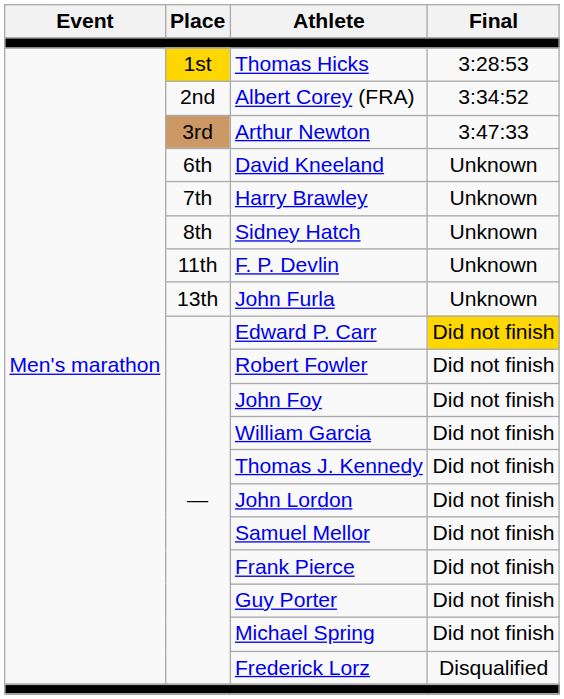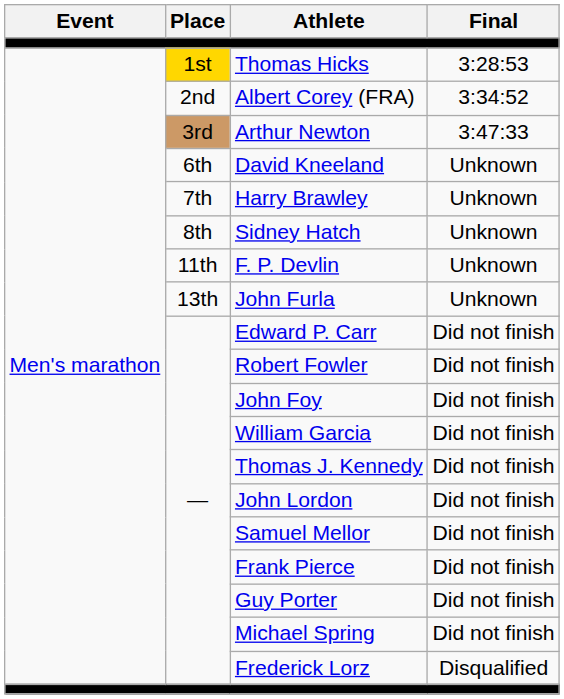(494, 332) gold background -> (494, 332) no background
